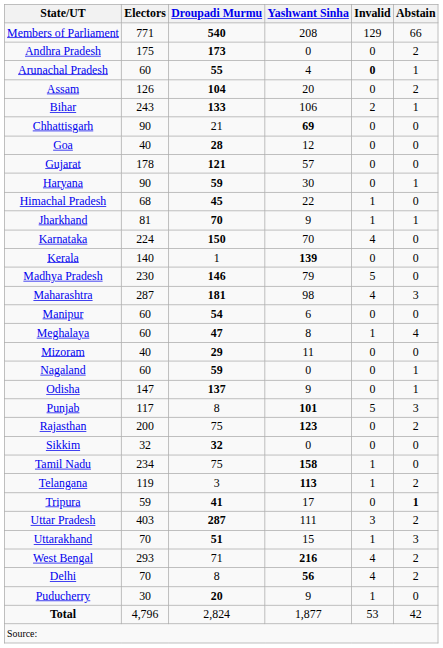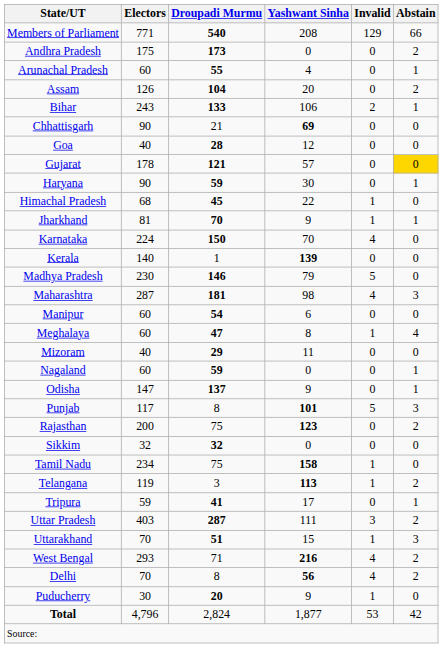(372, 70) bold -> (372, 70) normal
(416, 164) no background -> (416, 164) gold background
(416, 502) bold -> (416, 502) normal
